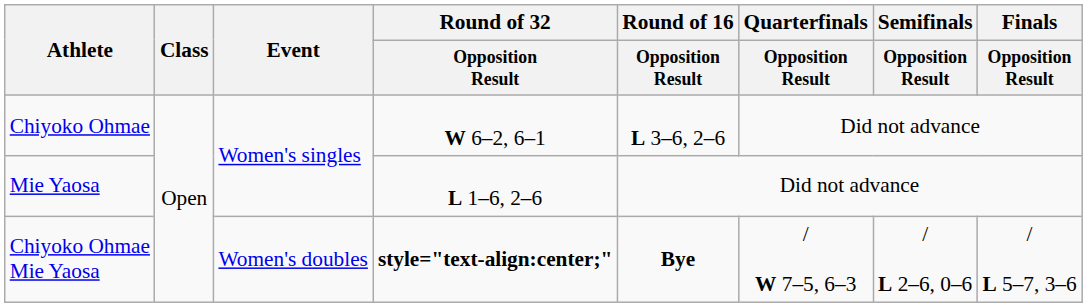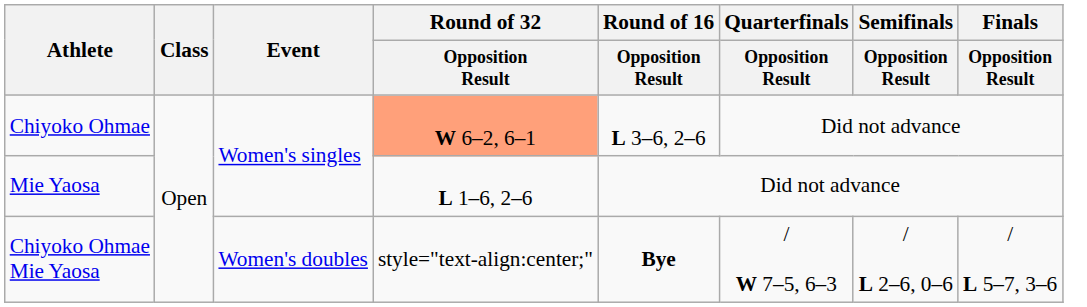(495, 138) no background -> (485, 138) lightsalmon background
(495, 258) bold -> (485, 258) normal
